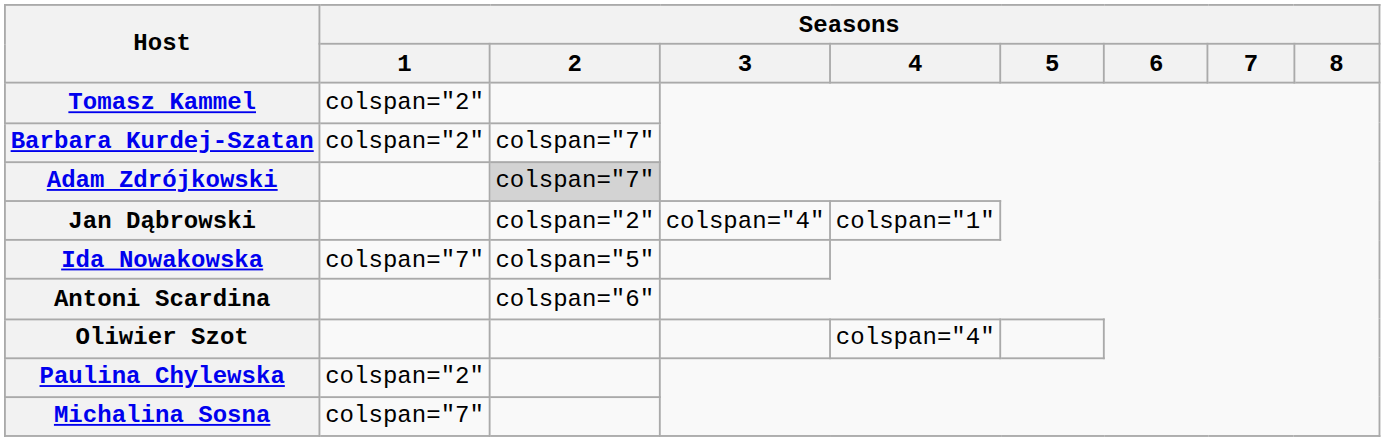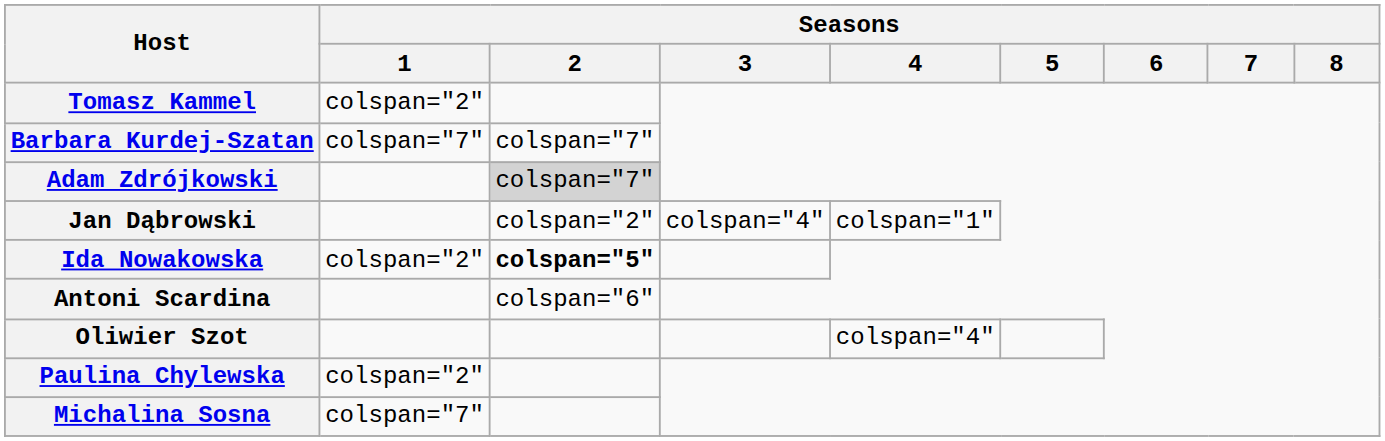(405, 142) colspan="2" -> (405, 142) colspan="7"
(405, 260) colspan="7" -> (405, 260) colspan="2"
(575, 260) normal -> (575, 260) bold
